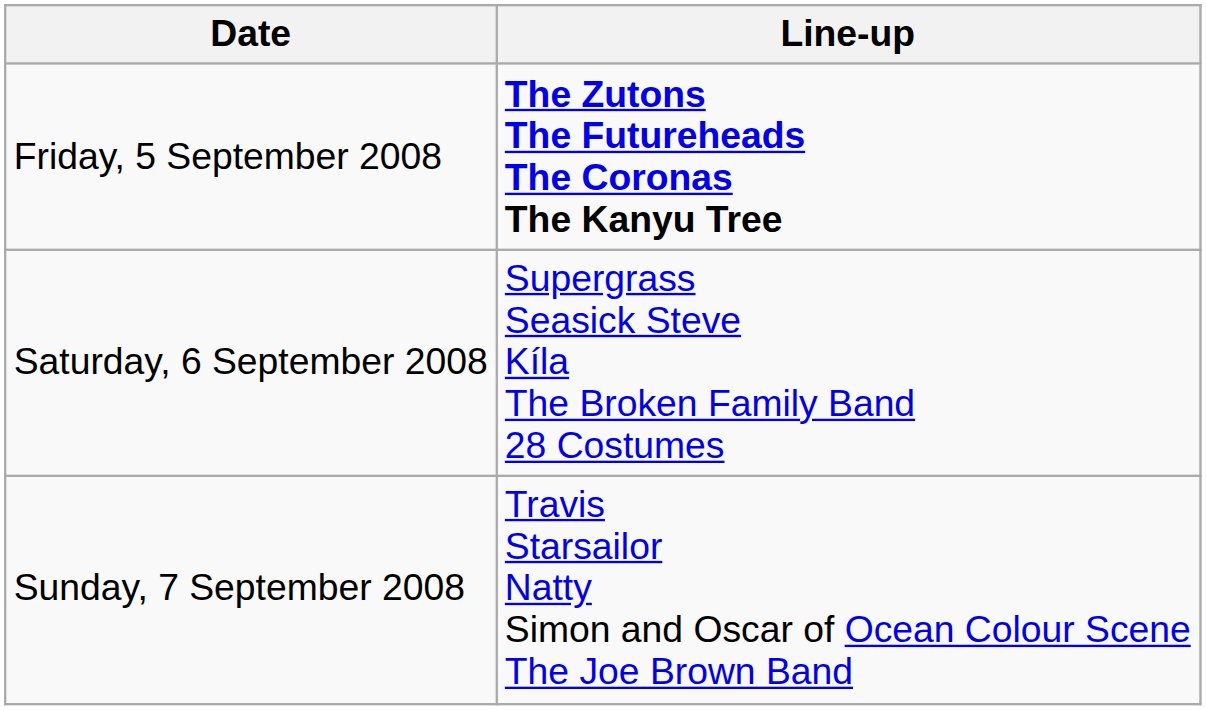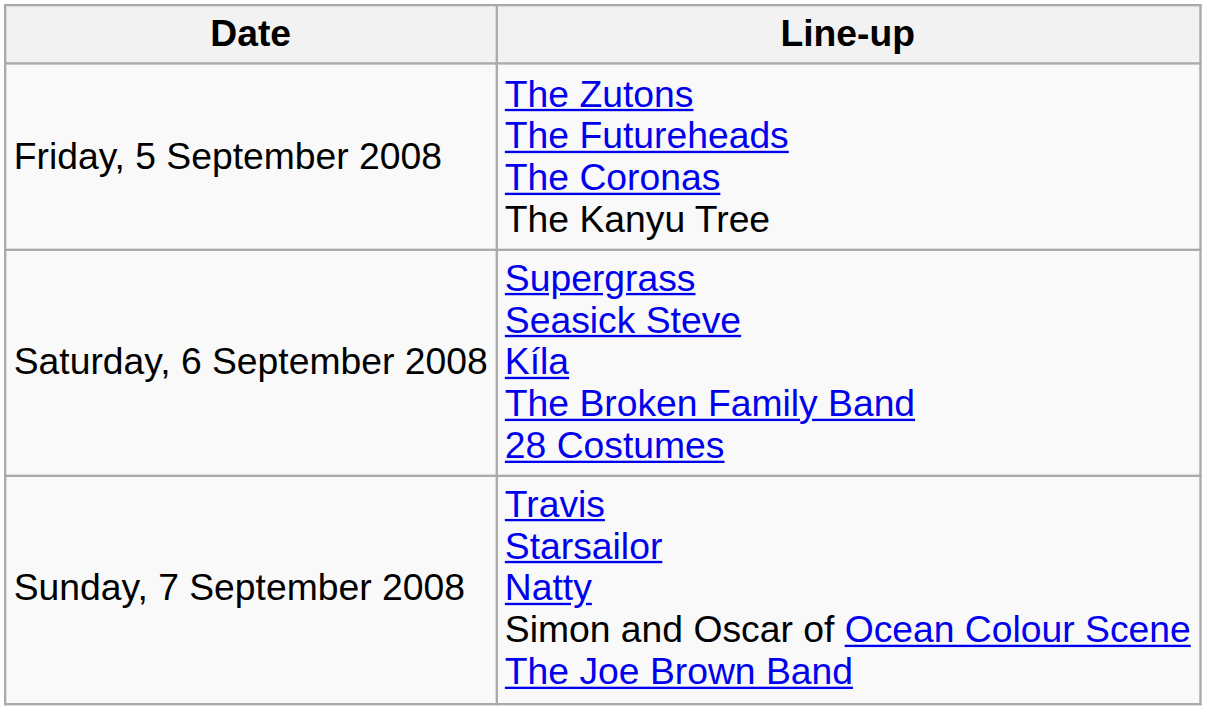(655, 156) bold -> (647, 156) normal
